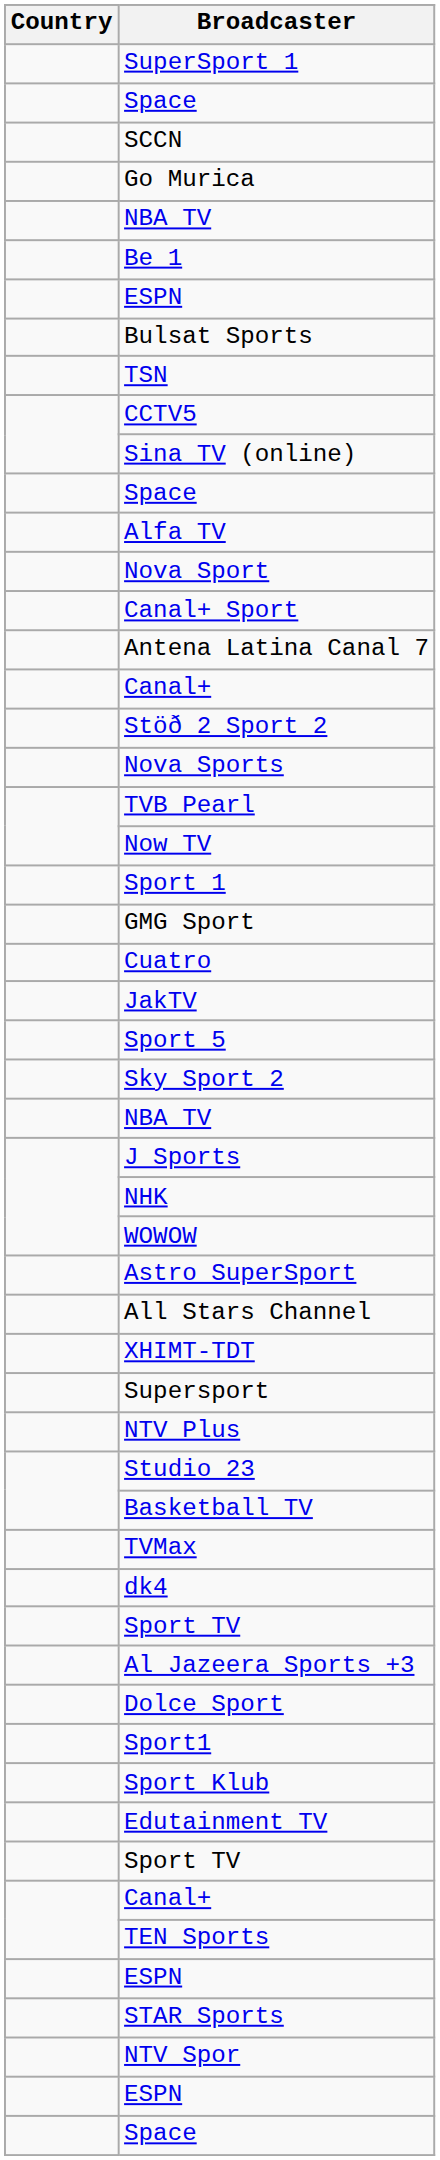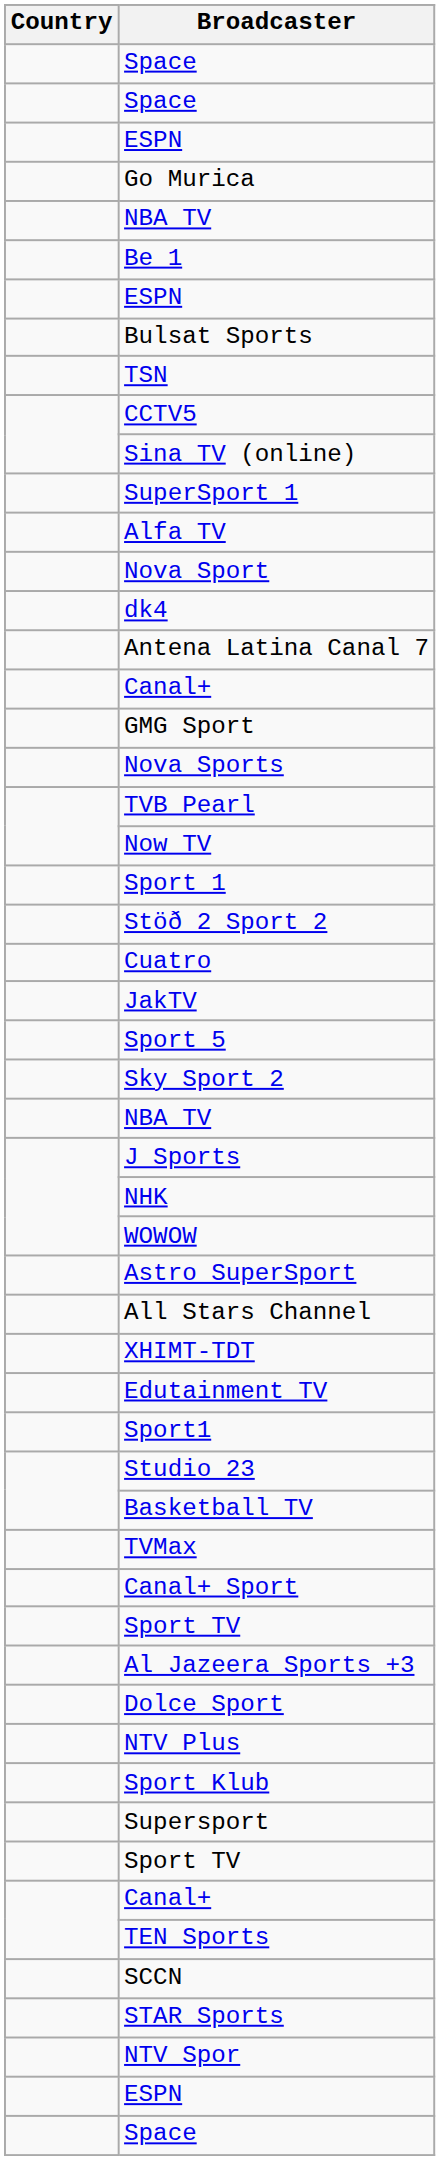(211, 64) SuperSport 1 -> (160, 64) Space
(153, 142) SCCN -> (153, 142) ESPN
(160, 494) Space -> (211, 494) SuperSport 1
(211, 611) Canal+ Sport -> (146, 611) dk4
(226, 728) Stöð 2 Sport 2 -> (189, 728) GMG Sport
(189, 924) GMG Sport -> (226, 924) Stöð 2 Sport 2
(197, 1393) Supersport -> (226, 1393) Edutainment TV
(182, 1432) NTV Plus -> (168, 1432) Sport1
(146, 1588) dk4 -> (211, 1588) Canal+ Sport
(168, 1744) Sport1 -> (182, 1744) NTV Plus
(226, 1822) Edutainment TV -> (197, 1822) Supersport
(153, 1979) ESPN -> (153, 1979) SCCN
